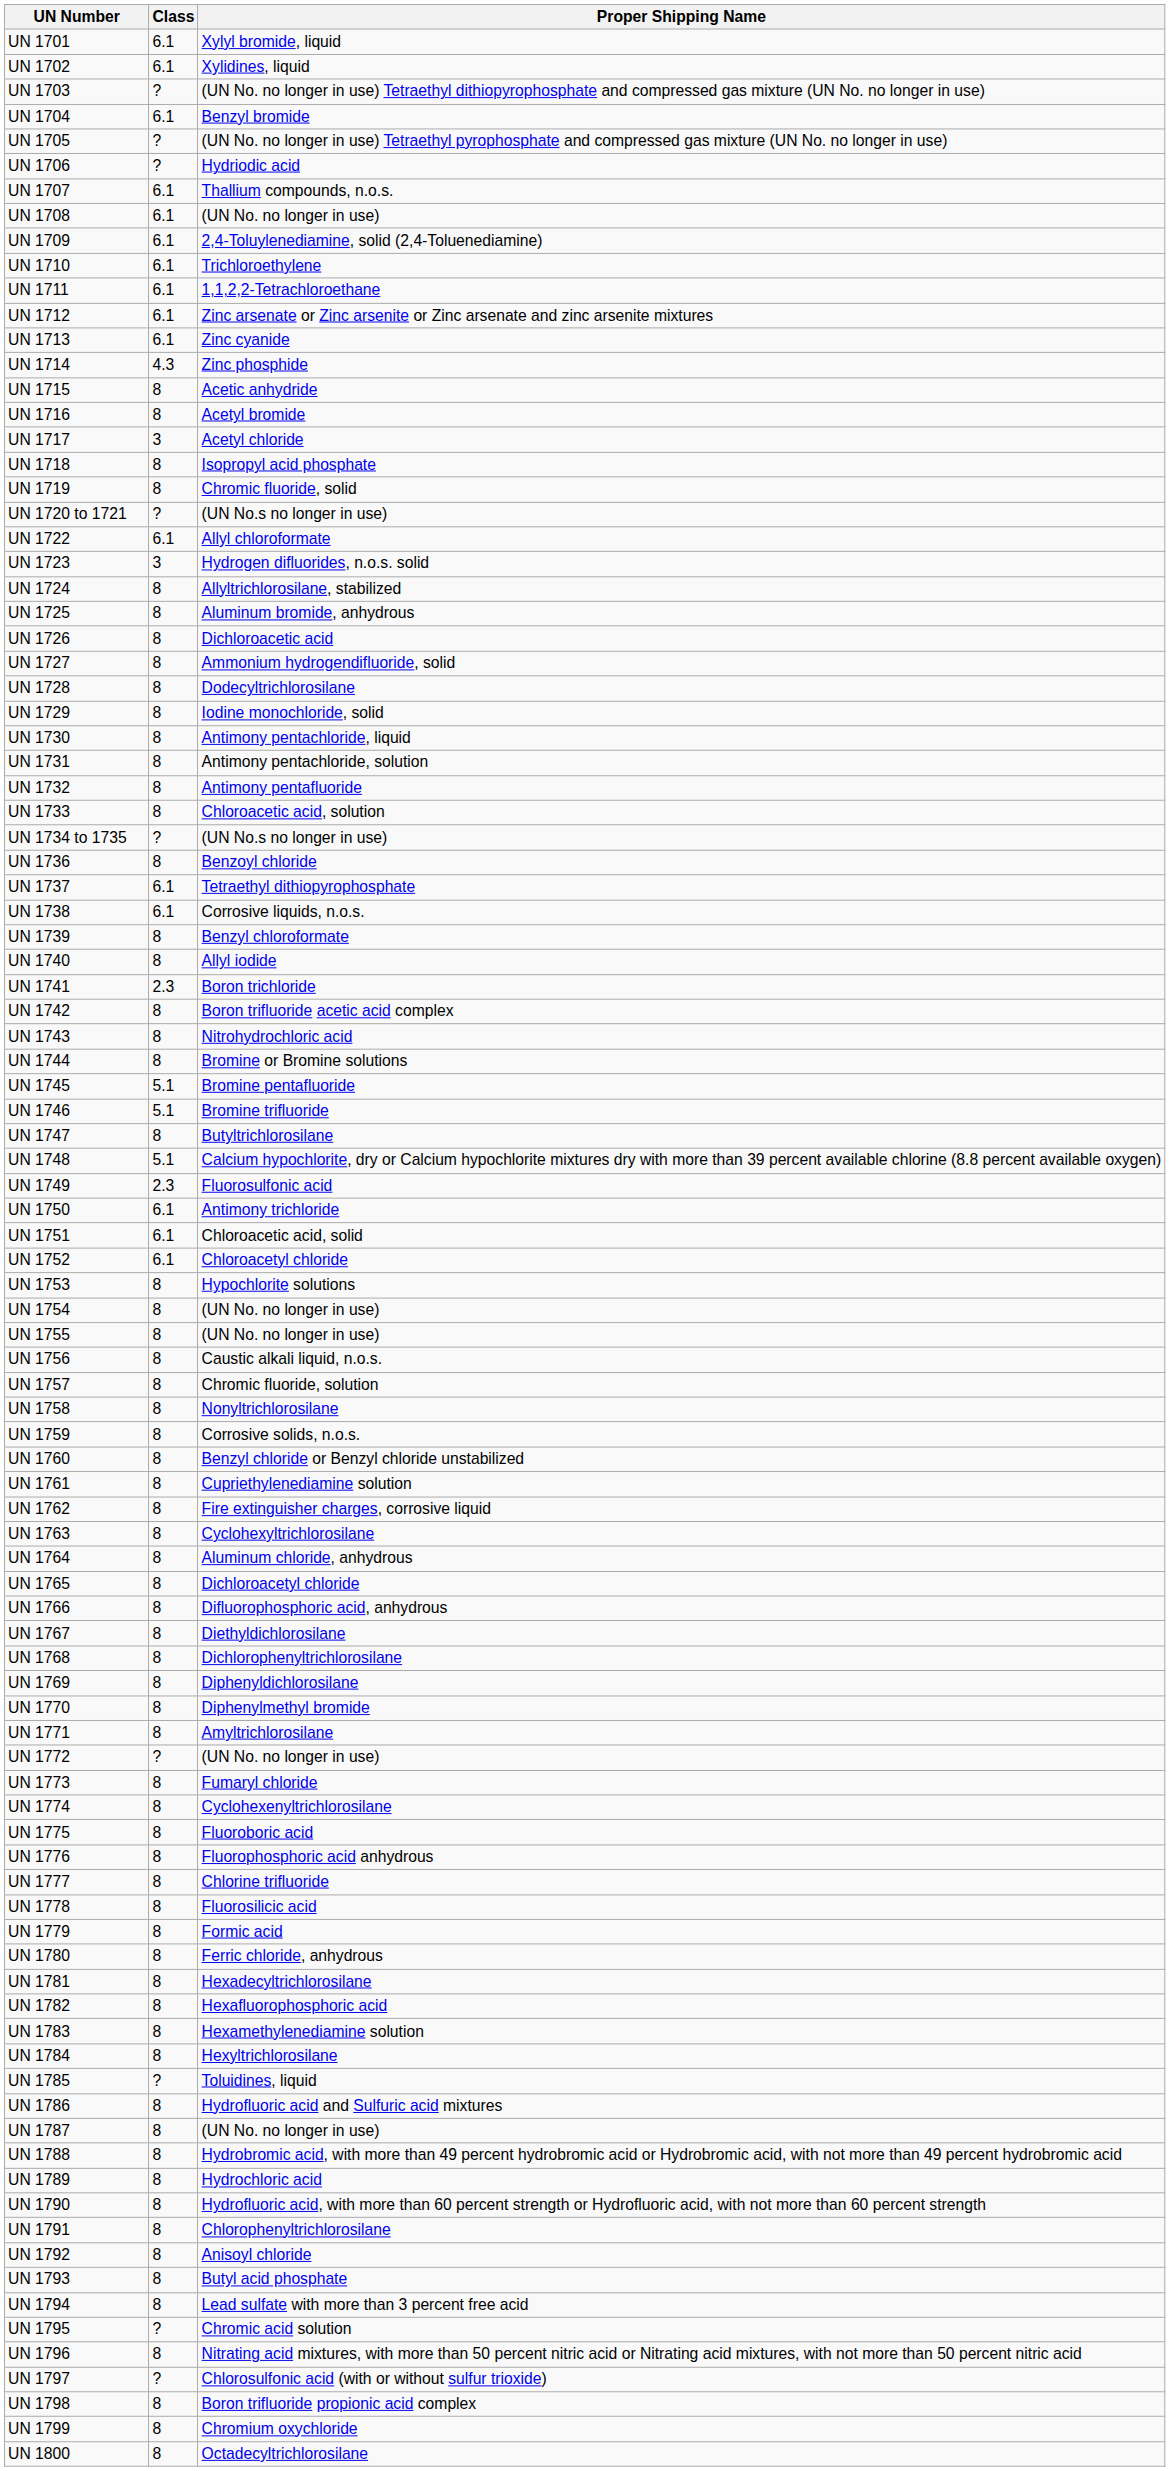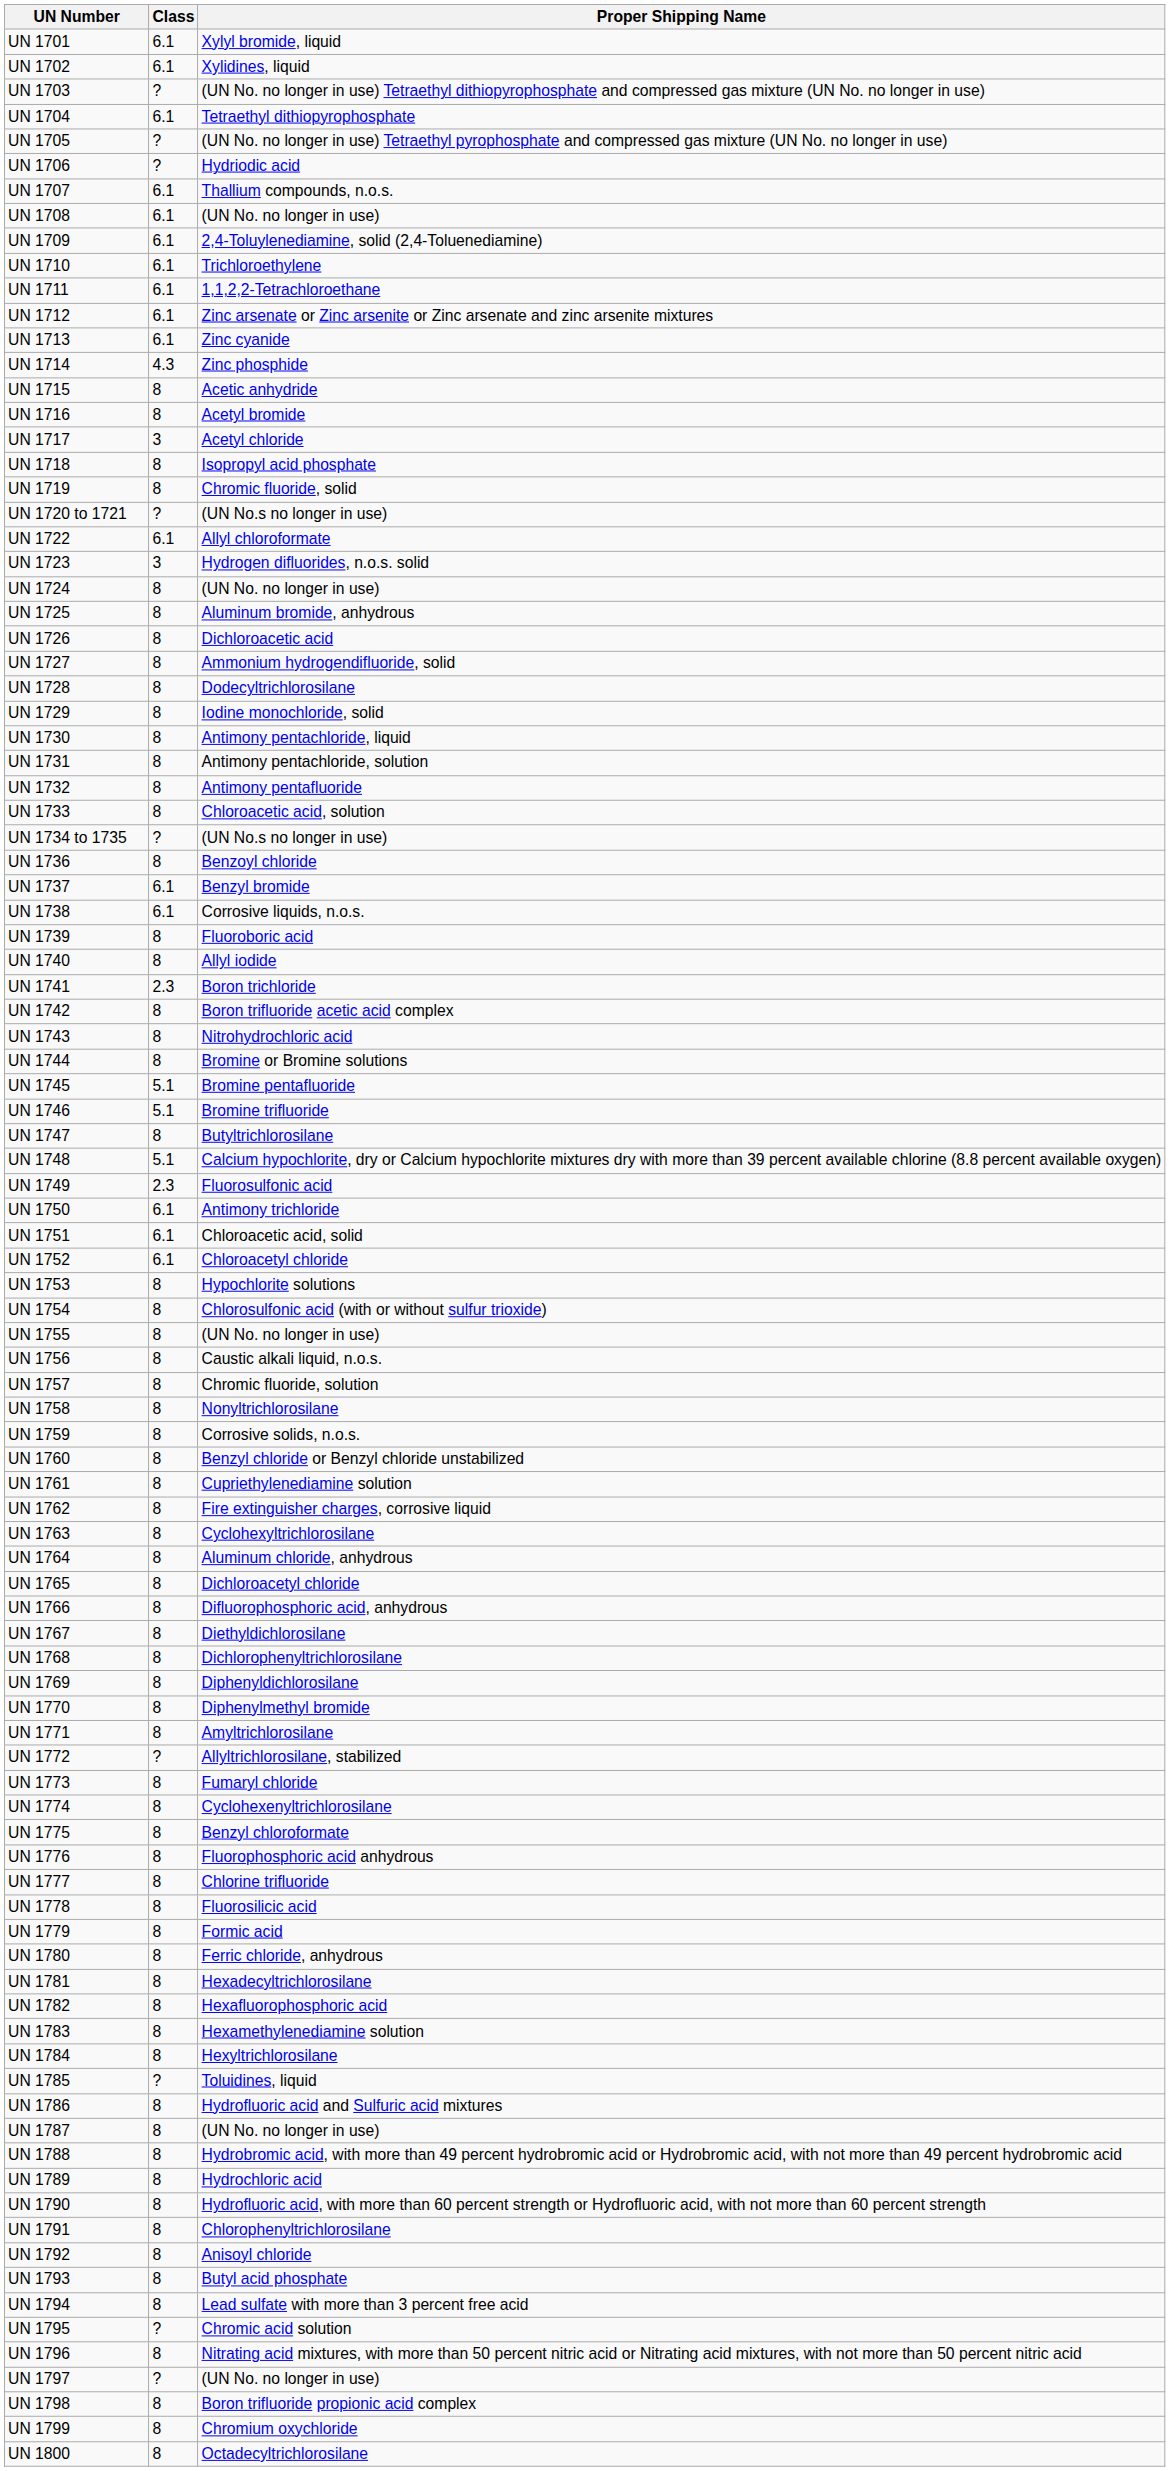(256, 116) Benzyl bromide -> (308, 116) Tetraethyl dithiopyrophosphate
(301, 588) Allyltrichlorosilane, stabilized -> (291, 588) (UN No. no longer in use)
(308, 887) Tetraethyl dithiopyrophosphate -> (256, 887) Benzyl bromide
(275, 937) Benzyl chloroformate -> (257, 937) Fluoroboric acid
(291, 1310) (UN No. no longer in use) -> (374, 1310) Chlorosulfonic acid (with or without sulfur trioxide)
(291, 1757) (UN No. no longer in use) -> (301, 1757) Allyltrichlorosilane, stabilized
(257, 1832) Fluoroboric acid -> (275, 1832) Benzyl chloroformate
(374, 2379) Chlorosulfonic acid (with or without sulfur trioxide) -> (291, 2379) (UN No. no longer in use)
